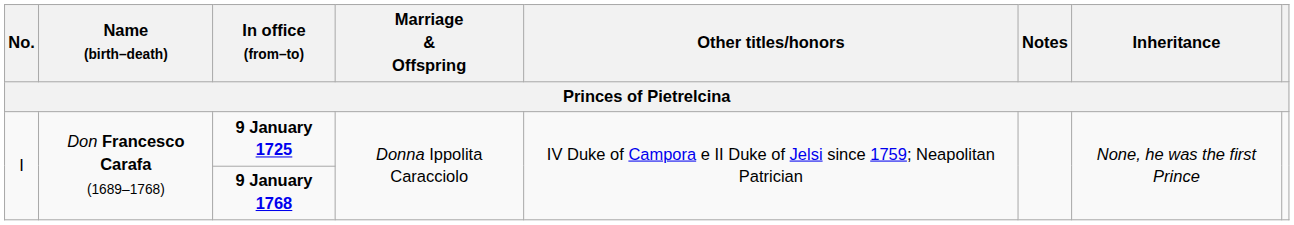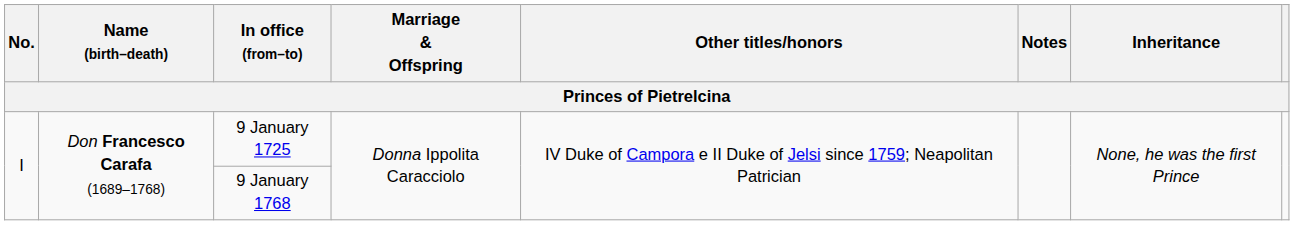(274, 138) bold -> (272, 138) normal
(274, 192) bold -> (272, 192) normal
